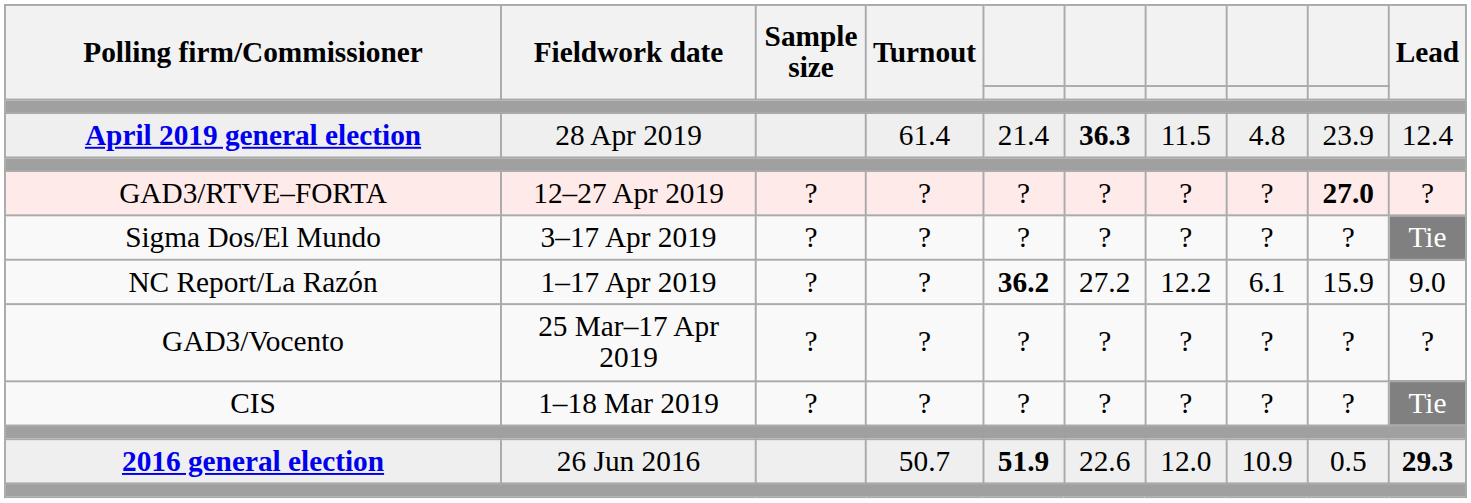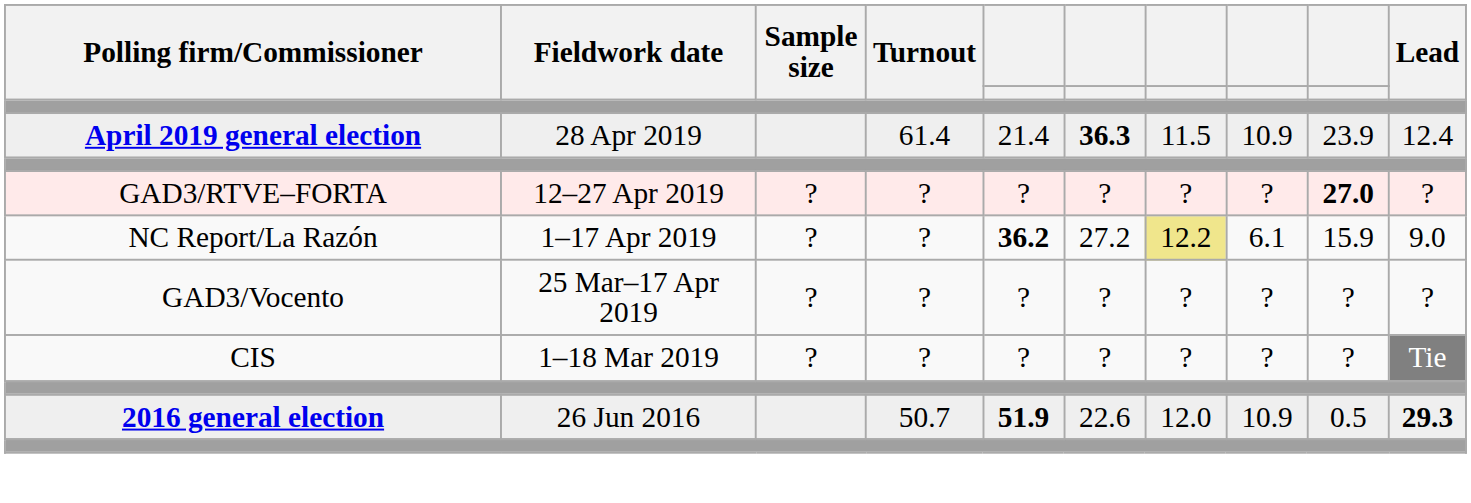(1267, 135) 4.8 -> (1267, 135) 10.9
- row: (253, 237)
(1186, 282) no background -> (1186, 237) khaki background
